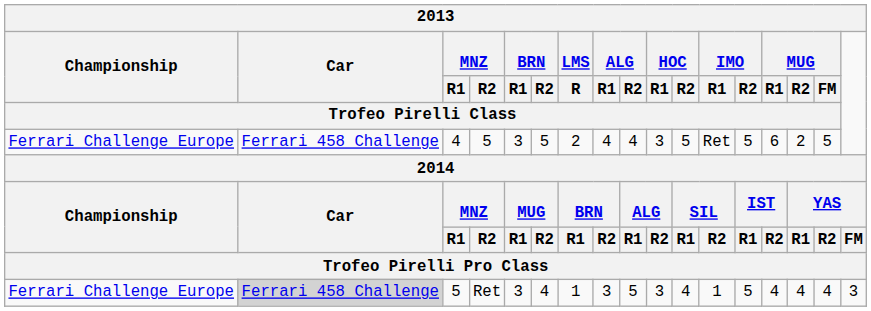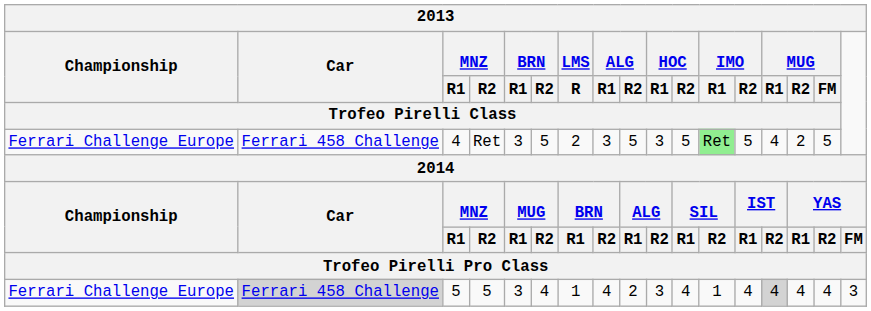(487, 142) 5 -> (487, 142) Ret
(607, 142) 4 -> (607, 142) 3
(633, 142) 4 -> (633, 142) 5
(717, 142) no background -> (717, 142) lightgreen background
(774, 142) 6 -> (774, 142) 4
(487, 292) Ret -> (487, 292) 5
(607, 292) 3 -> (607, 292) 4
(633, 292) 5 -> (633, 292) 2
(748, 292) 5 -> (748, 292) 4
(774, 292) no background -> (774, 292) lightgrey background
